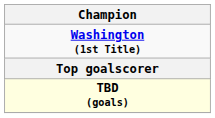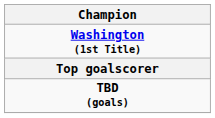(107, 95) lightyellow background -> (107, 95) no background
